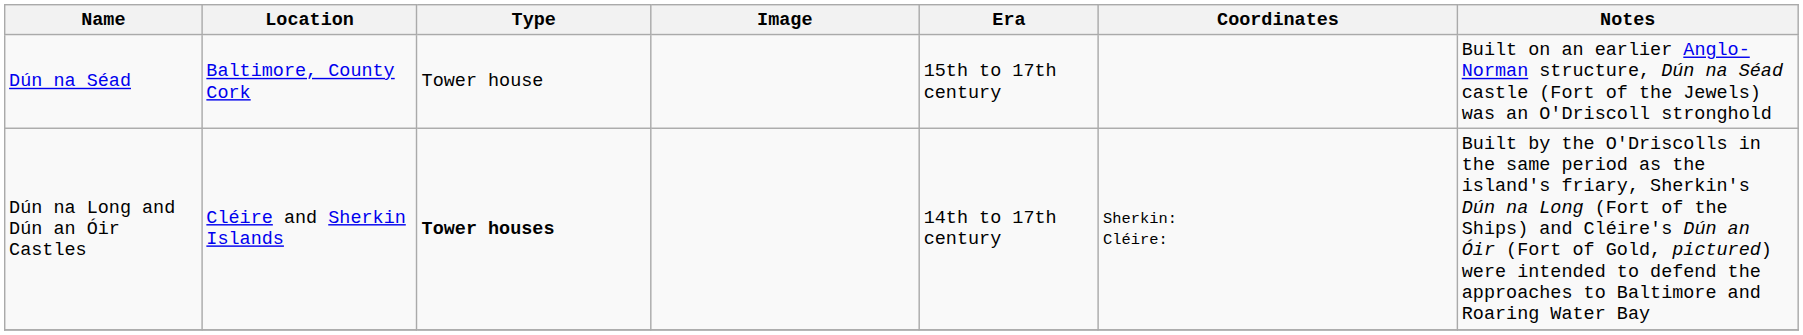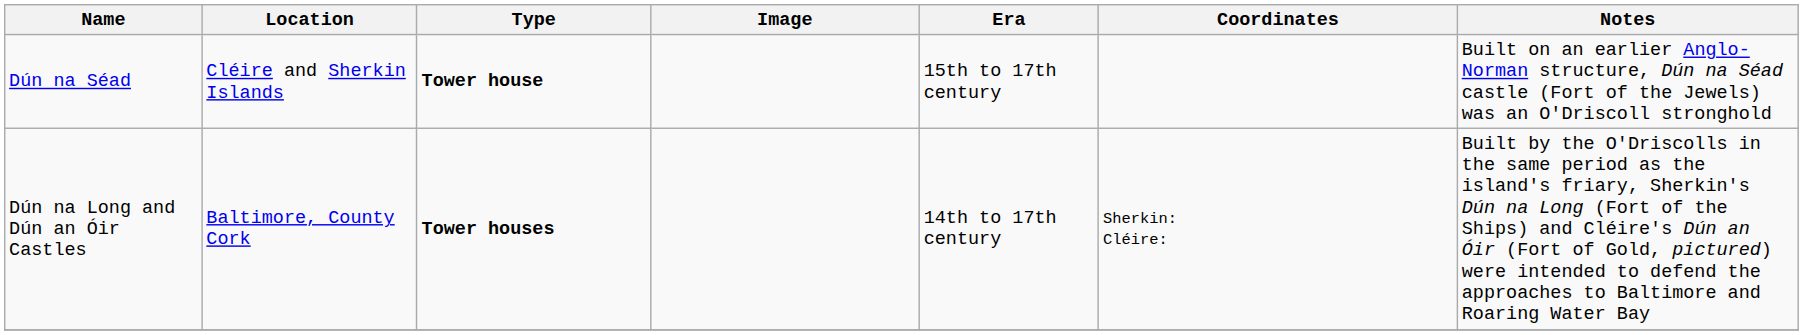(301, 82) Baltimore, County Cork -> (306, 82) Cléire and Sherkin Islands
(483, 82) normal -> (483, 82) bold
(306, 229) Cléire and Sherkin Islands -> (301, 229) Baltimore, County Cork
